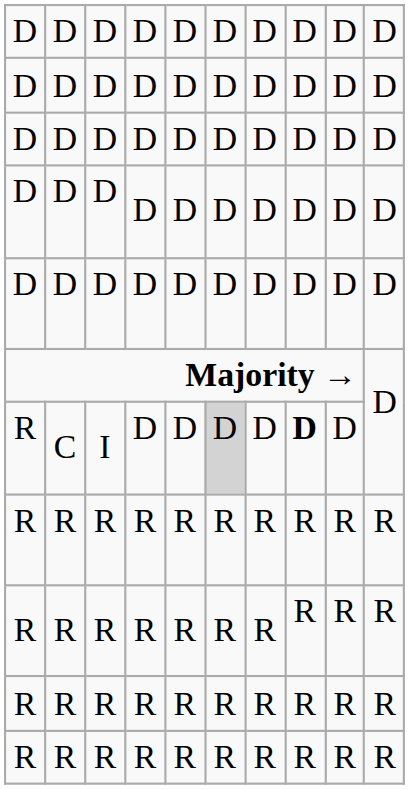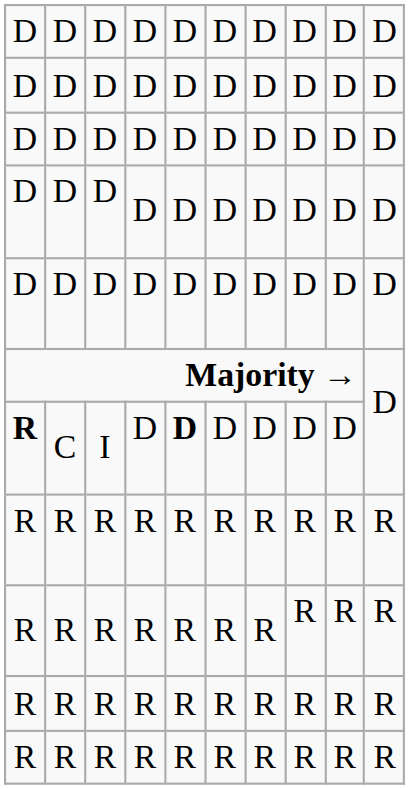(25, 428) normal -> (25, 428) bold
(185, 428) normal -> (185, 428) bold
(225, 428) lightgrey background -> (225, 428) no background
(305, 428) bold -> (305, 428) normal
